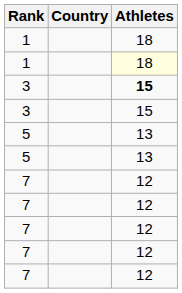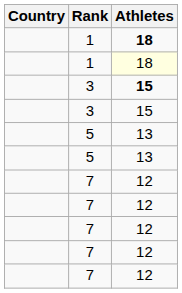columns swapped: (26, 16) <-> (80, 16)
(144, 39) normal -> (144, 39) bold
